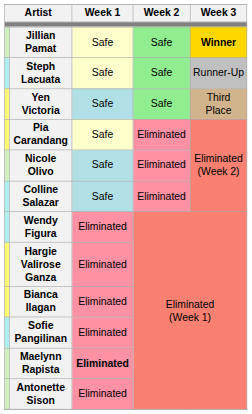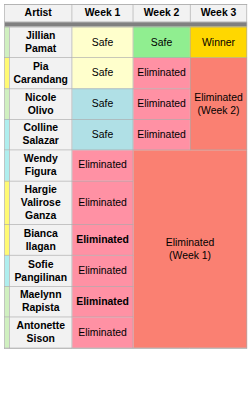(219, 42) bold -> (219, 42) normal
- row: (41, 73)
- row: (41, 104)
(103, 301) normal -> (103, 240) bold
